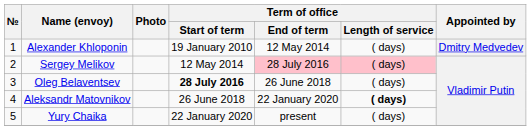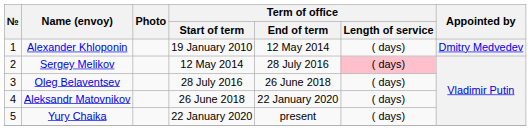(298, 64) pink background -> (298, 64) no background
(212, 82) bold -> (212, 82) normal
(388, 99) bold -> (388, 99) normal
